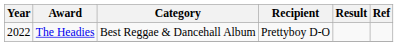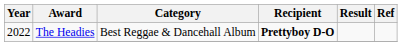(296, 32) normal -> (298, 32) bold
